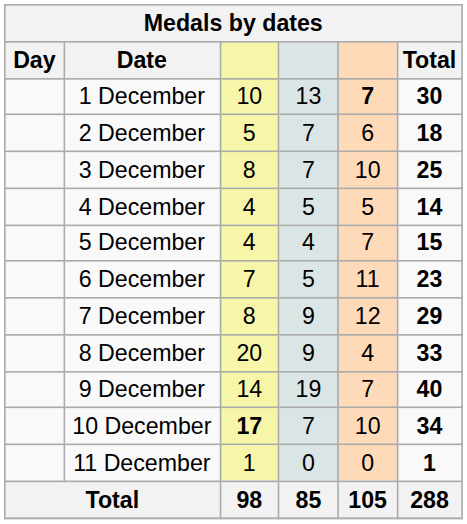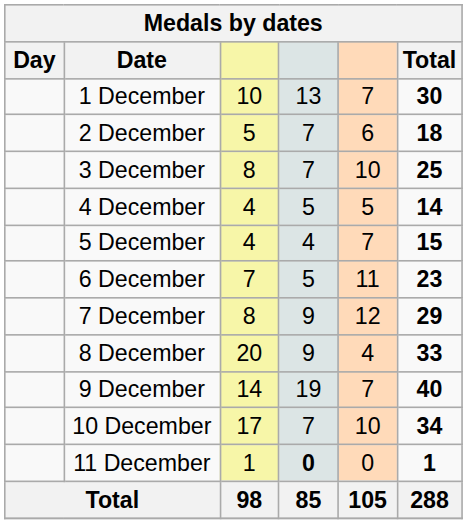(368, 97) bold -> (368, 97) normal
(249, 426) bold -> (249, 426) normal
(308, 463) normal -> (308, 463) bold
